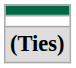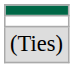(37, 44) bold -> (36, 44) normal
